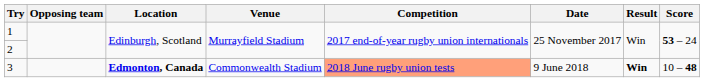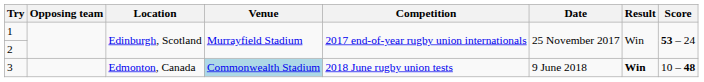(156, 67) bold -> (152, 67) normal
(265, 67) no background -> (264, 67) lightblue background
(391, 67) lightsalmon background -> (389, 67) no background
